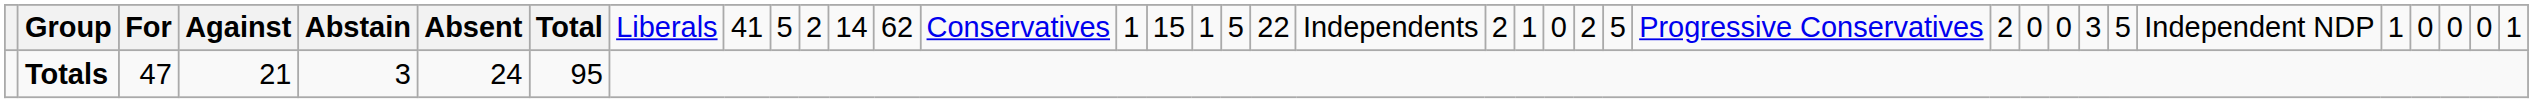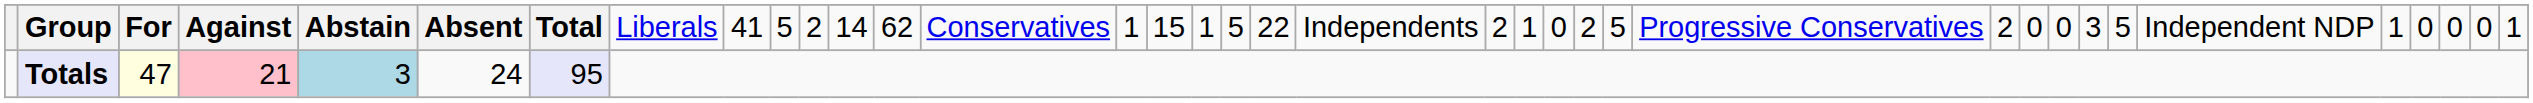(67, 73) no background -> (67, 73) lavender background
(156, 73) no background -> (156, 73) lightyellow background
(275, 73) no background -> (275, 73) pink background
(403, 73) no background -> (403, 73) lightblue background
(587, 73) no background -> (587, 73) lavender background
